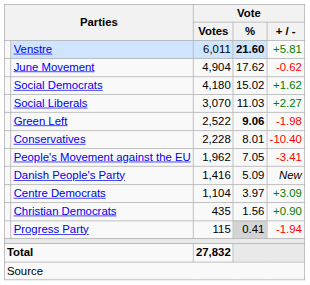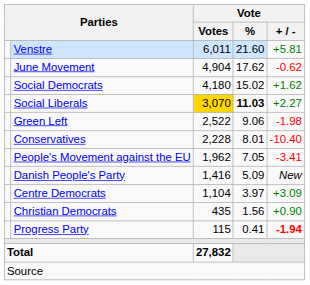(250, 49) bold -> (250, 49) normal
(216, 103) no background -> (216, 103) gold background
(251, 103) normal -> (250, 103) bold
(253, 121) bold -> (253, 121) normal
(253, 229) lightgrey background -> (253, 229) no background
(289, 229) normal -> (289, 229) bold
